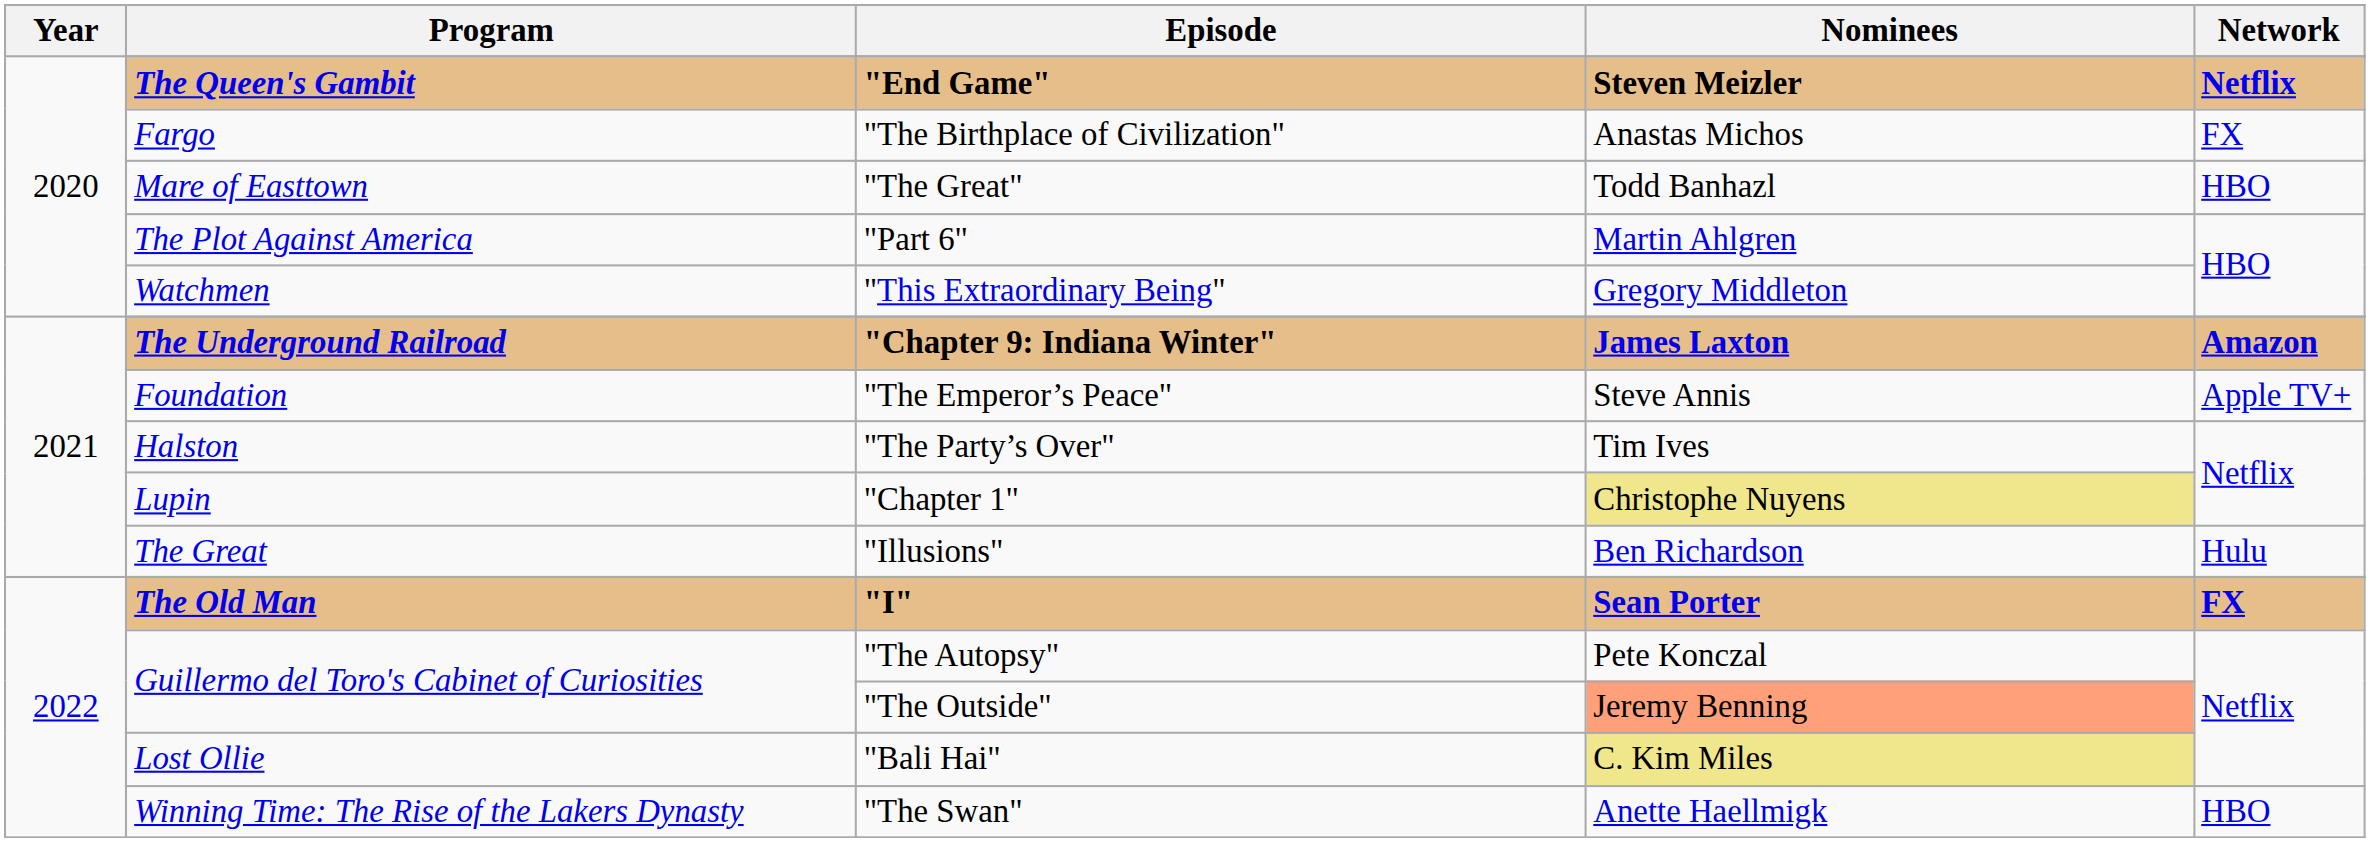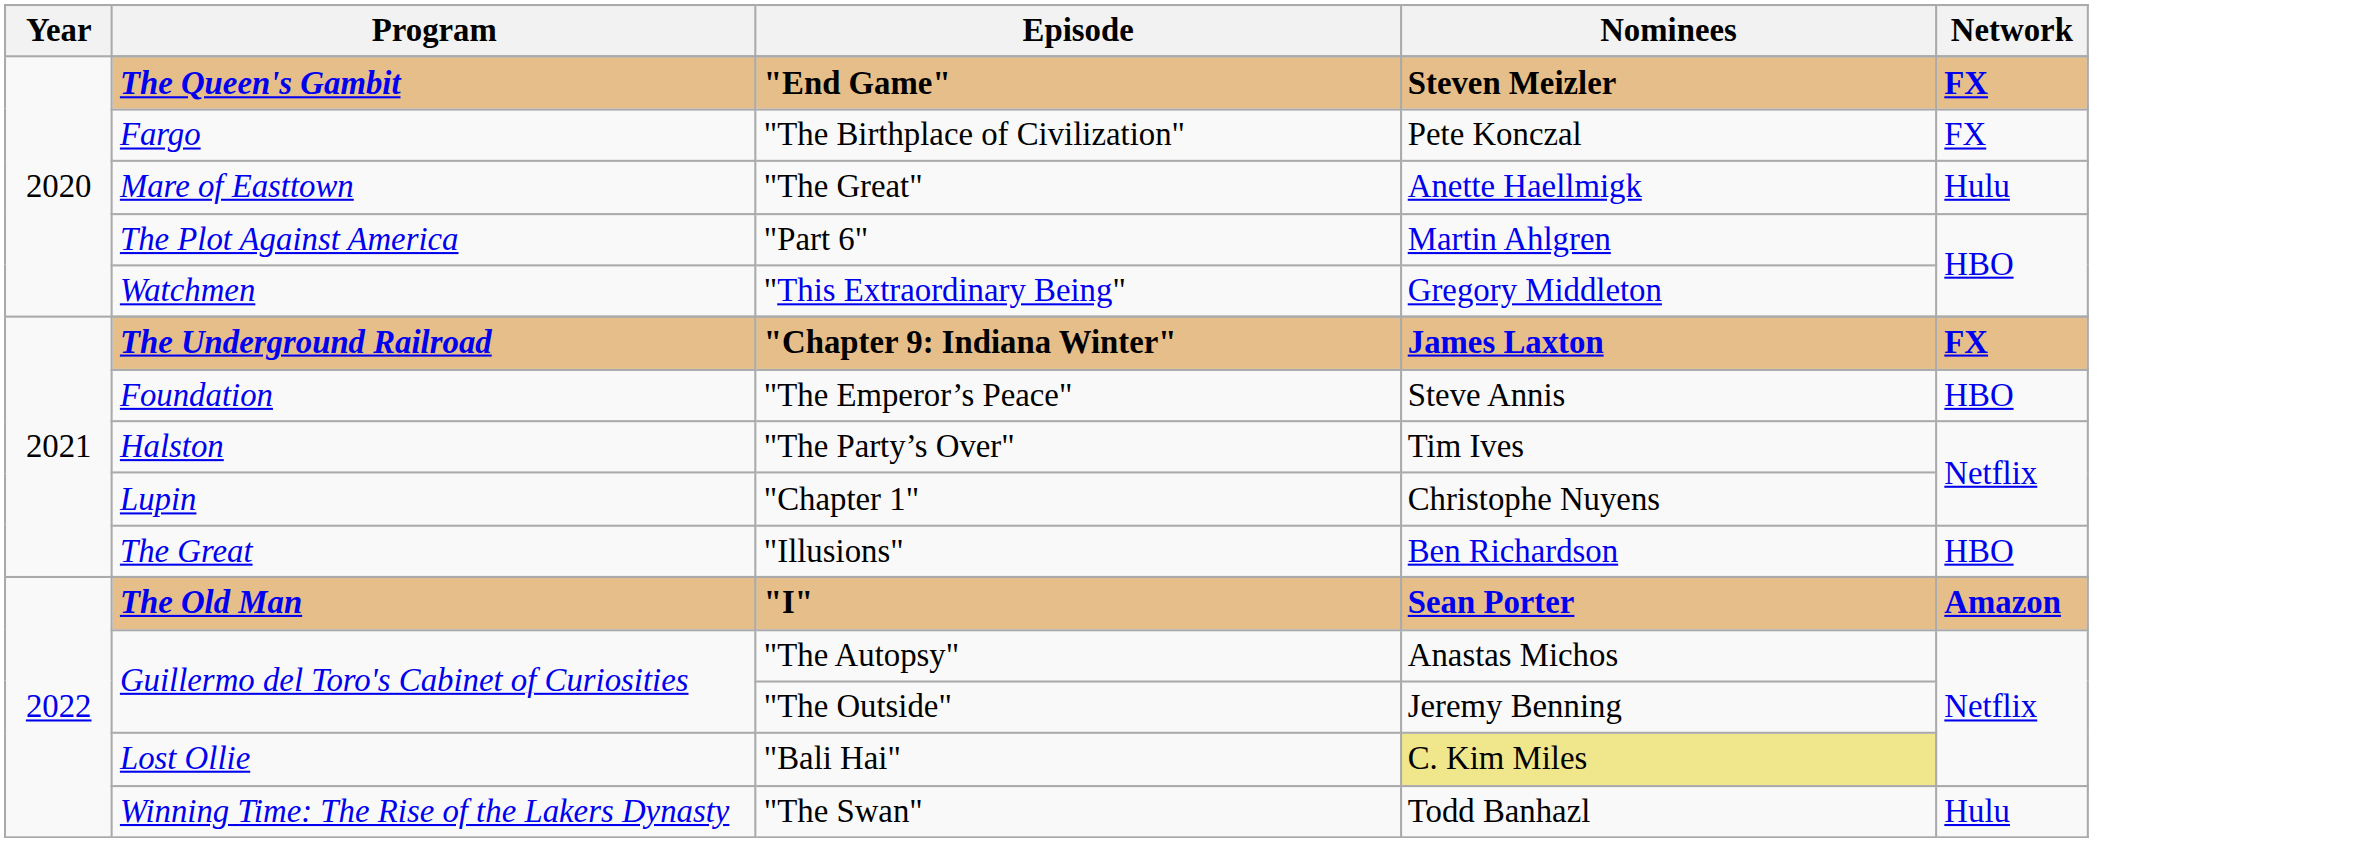(2249, 82) Netflix -> (1966, 82) FX
(1698, 134) Anastas Michos -> (1495, 134) Pete Konczal
(1685, 186) Todd Banhazl -> (1525, 186) Anette Haellmigk
(2236, 186) HBO -> (1977, 186) Hulu
(2260, 342) Amazon -> (1966, 342) FX
(2276, 394) Apple TV+ -> (1979, 394) HBO
(1719, 498) khaki background -> (1534, 498) no background
(2234, 550) Hulu -> (1979, 550) HBO
(2223, 602) FX -> (2003, 602) Amazon
(1680, 654) Pete Konczal -> (1513, 654) Anastas Michos
(1700, 706) lightsalmon background -> (1515, 706) no background
(1710, 810) Anette Haellmigk -> (1499, 810) Todd Banhazl
(2236, 810) HBO -> (1977, 810) Hulu
